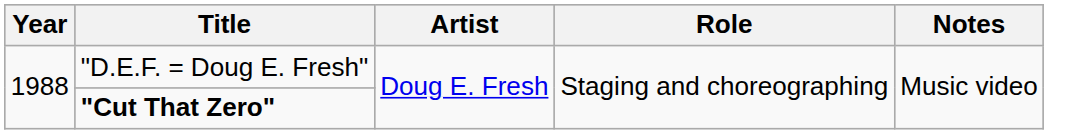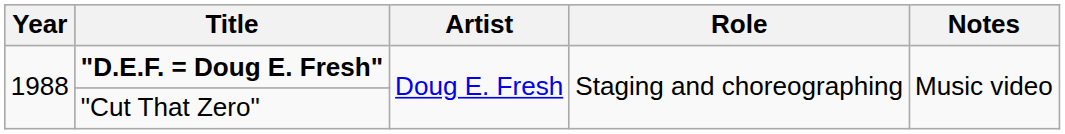(225, 66) normal -> (232, 66) bold
(178, 107) bold -> (170, 107) normal
